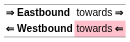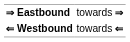(100, 29) pink background -> (100, 29) no background
